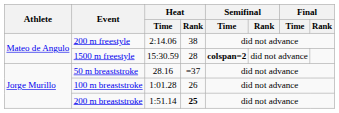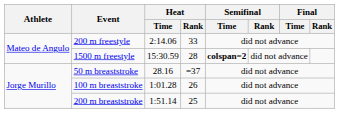(193, 41) 38 -> (193, 41) 33
(193, 101) bold -> (193, 101) normal
